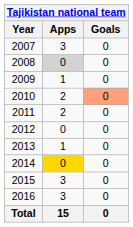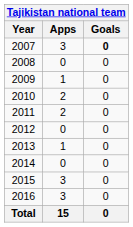(106, 46) normal -> (106, 46) bold
(63, 63) lightgrey background -> (63, 63) no background
(106, 96) lightsalmon background -> (106, 96) no background
(63, 163) gold background -> (63, 163) no background
